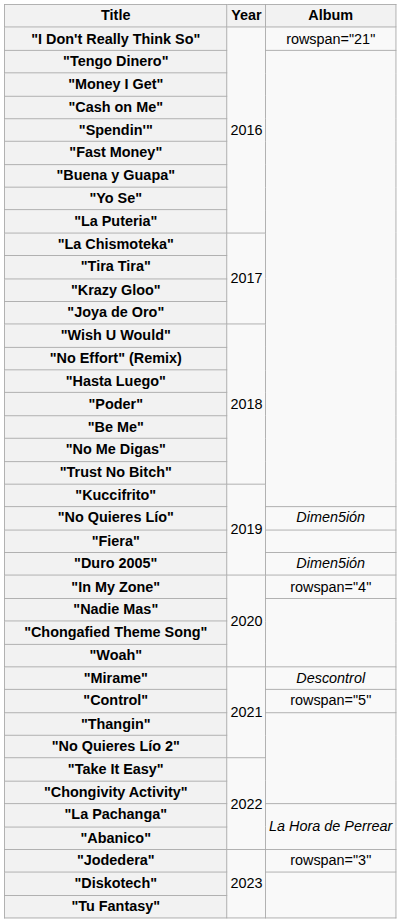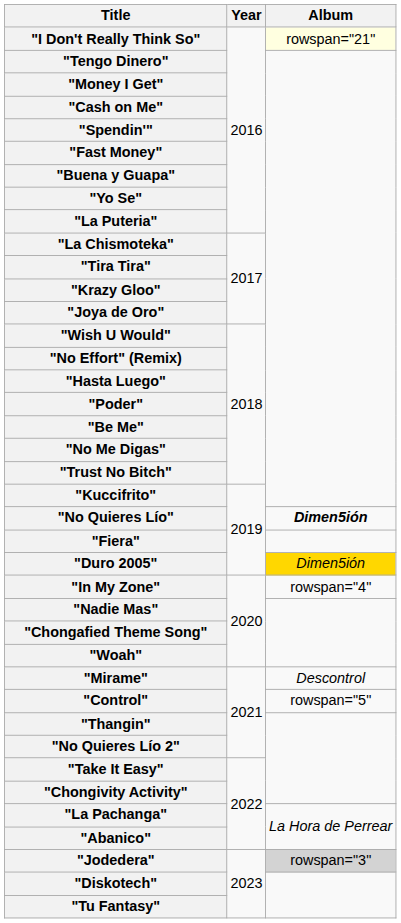(331, 38) no background -> (331, 38) lightyellow background
(331, 518) normal -> (331, 518) bold
(331, 564) no background -> (331, 564) gold background
(331, 860) no background -> (331, 860) lightgrey background
